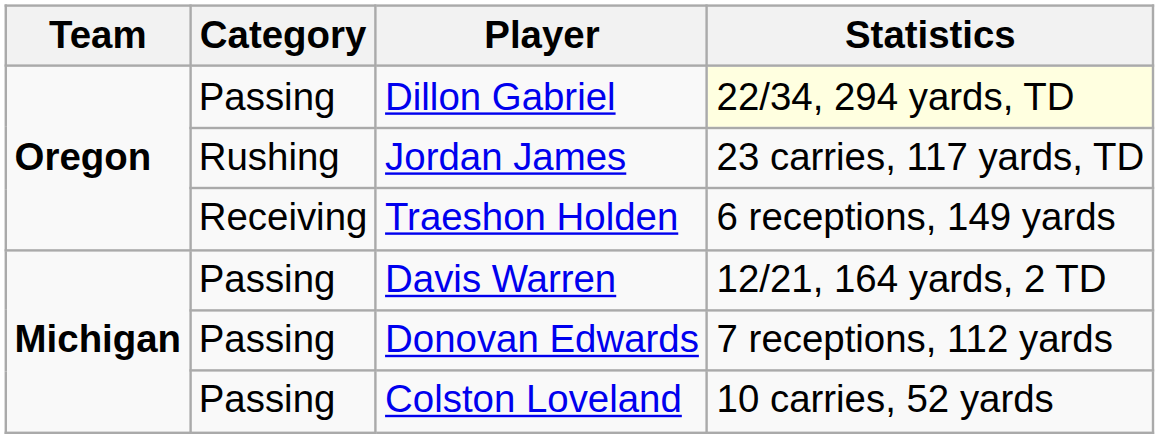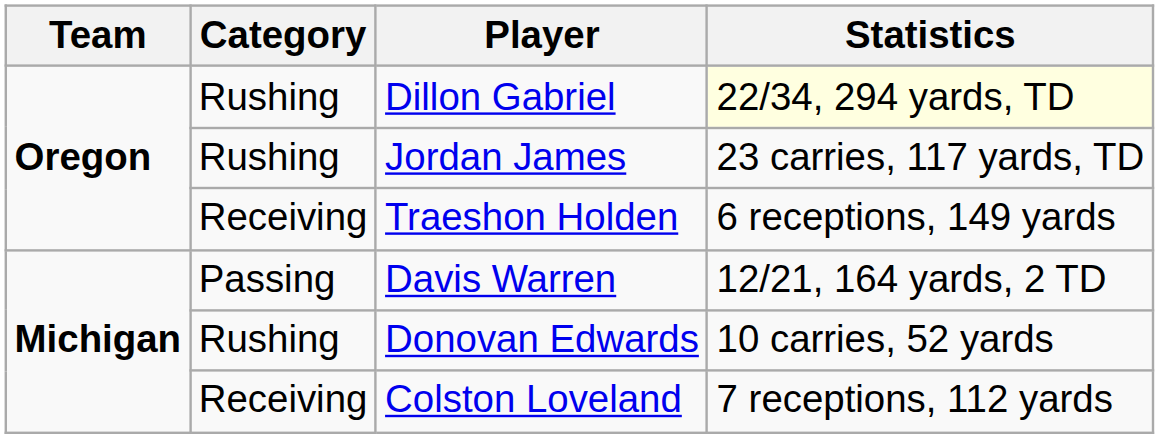(267, 96) Passing -> (269, 96) Rushing
(267, 339) Passing -> (269, 339) Rushing
(915, 339) 7 receptions, 112 yards -> (885, 339) 10 carries, 52 yards
(267, 400) Passing -> (283, 400) Receiving
(885, 400) 10 carries, 52 yards -> (915, 400) 7 receptions, 112 yards
